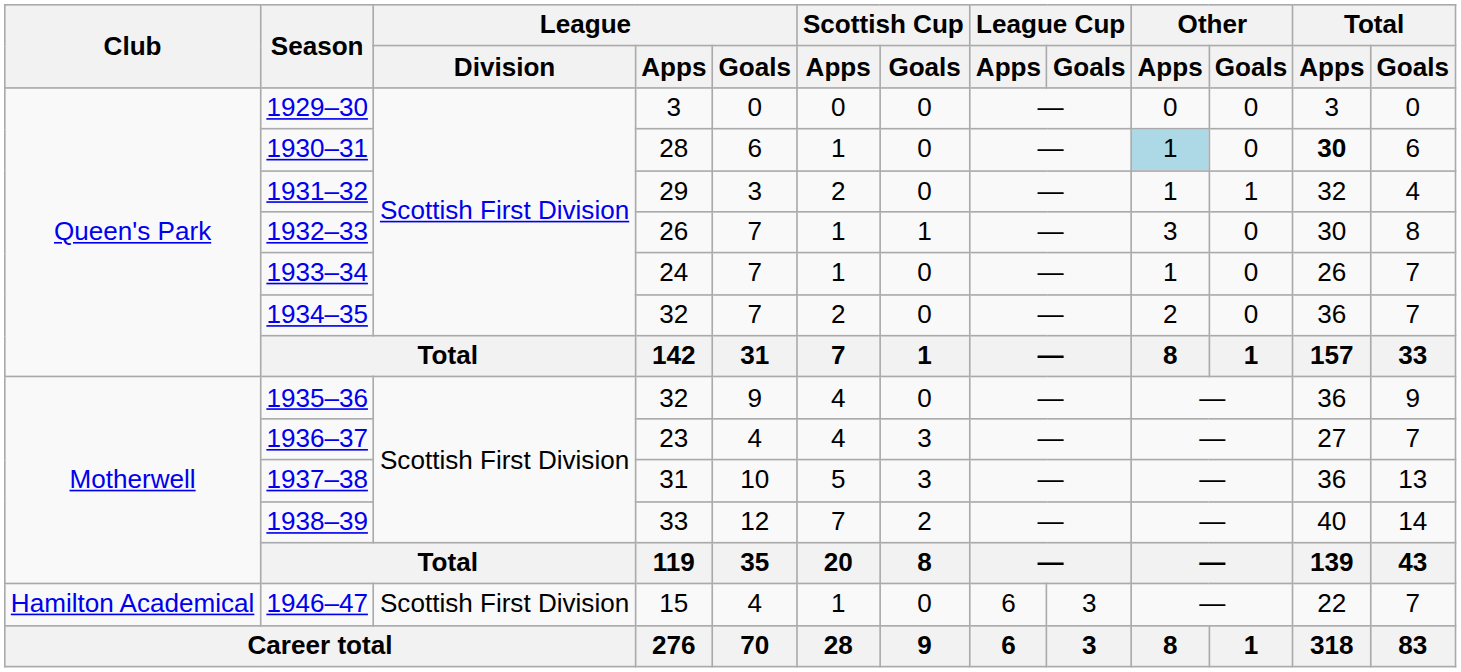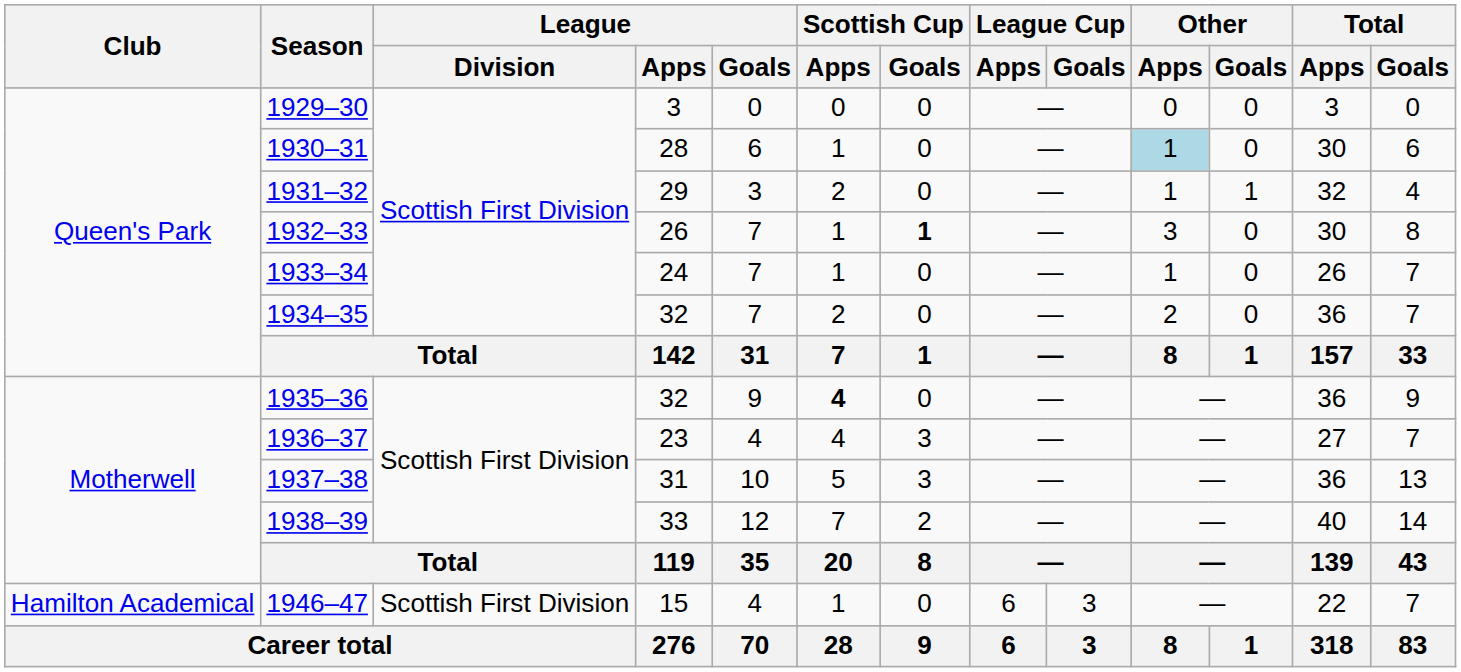(1332, 149) bold -> (1332, 149) normal
(925, 231) normal -> (925, 231) bold
(838, 397) normal -> (838, 397) bold
